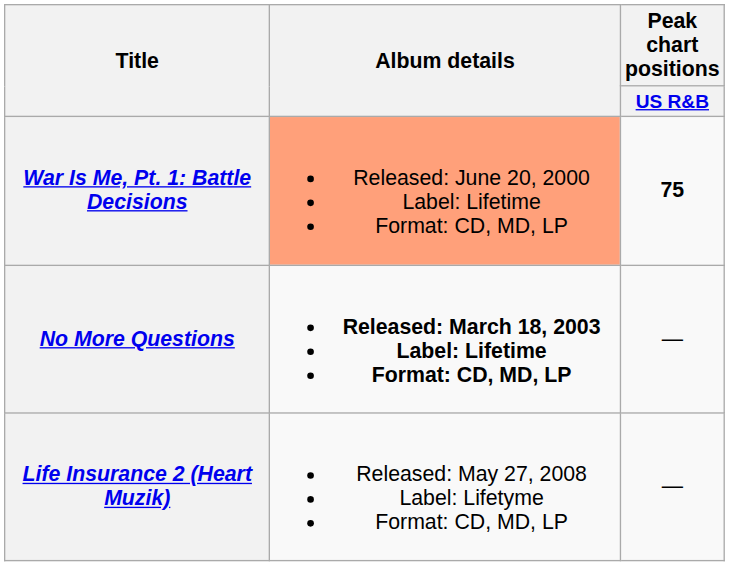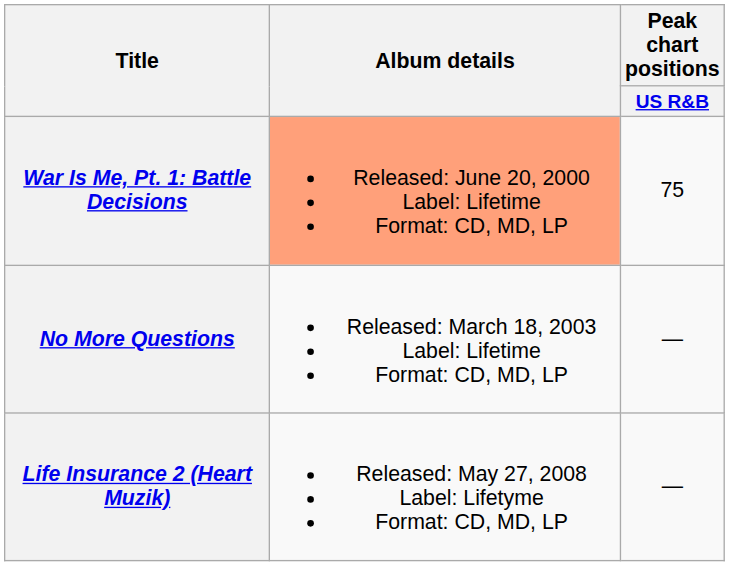(672, 190) bold -> (672, 190) normal
(445, 351) bold -> (445, 351) normal
